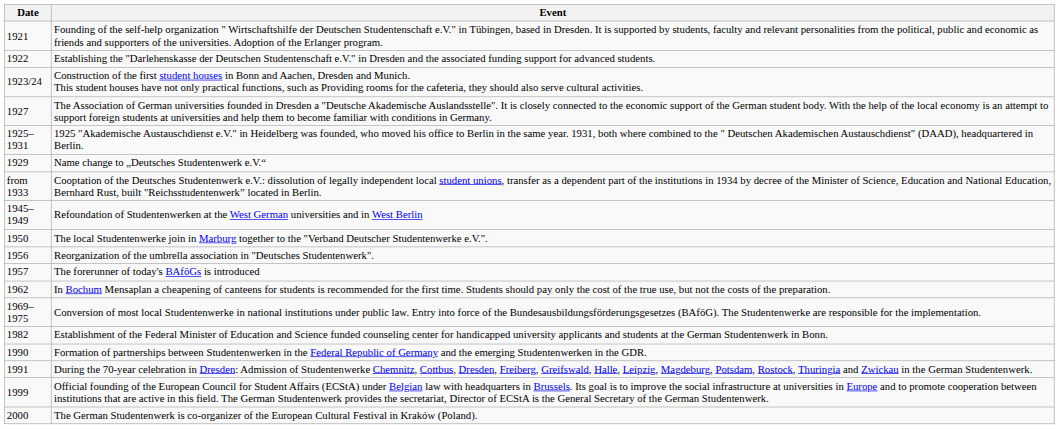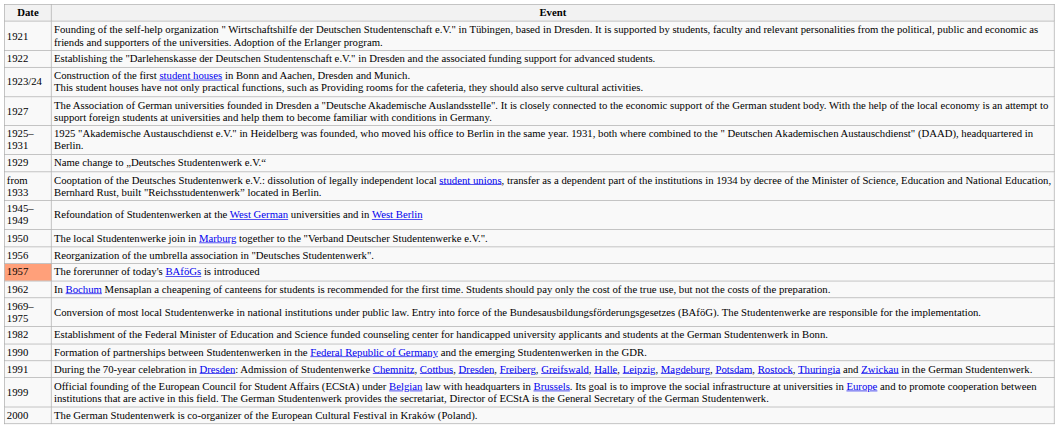(18, 272) no background -> (18, 272) lightsalmon background
